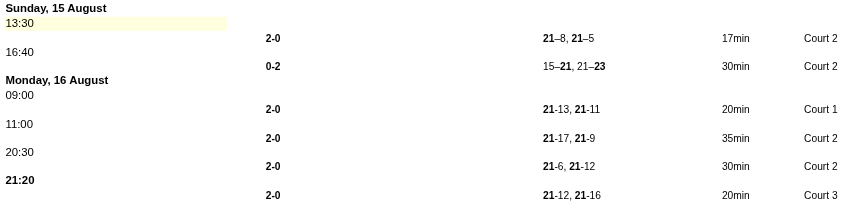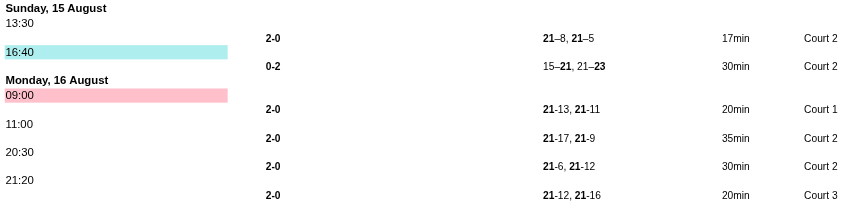(20, 23) lightyellow background -> (20, 23) no background
(20, 52) no background -> (20, 52) paleturquoise background
(20, 95) no background -> (20, 95) pink background
(20, 180) bold -> (20, 180) normal
